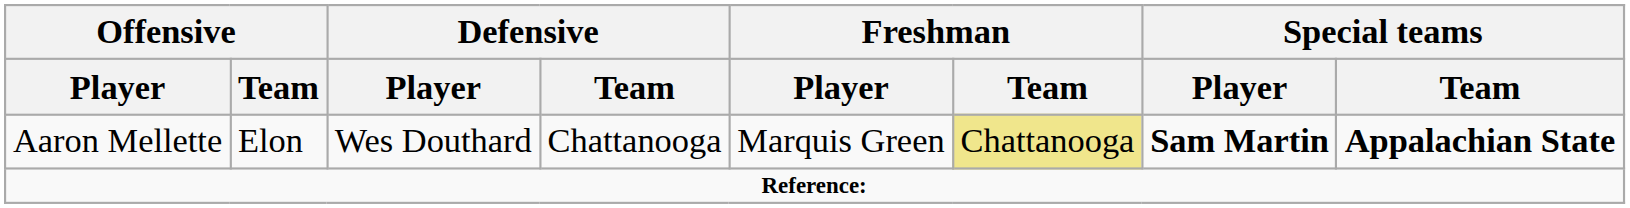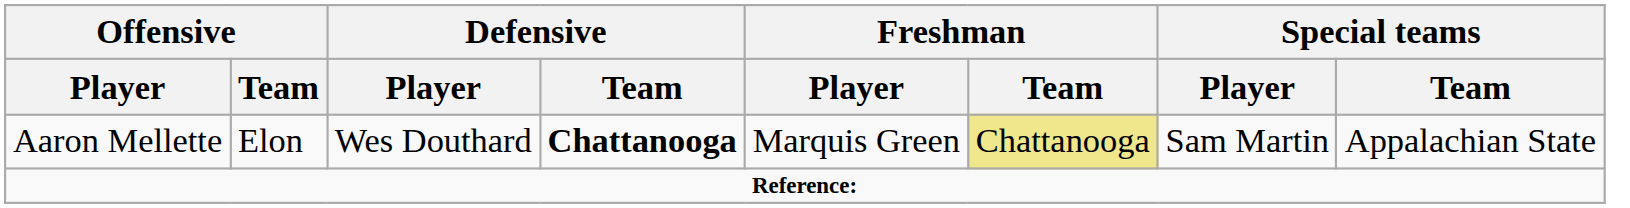(635, 140) normal -> (642, 140) bold
(1240, 140) bold -> (1247, 140) normal
(1480, 140) bold -> (1470, 140) normal
